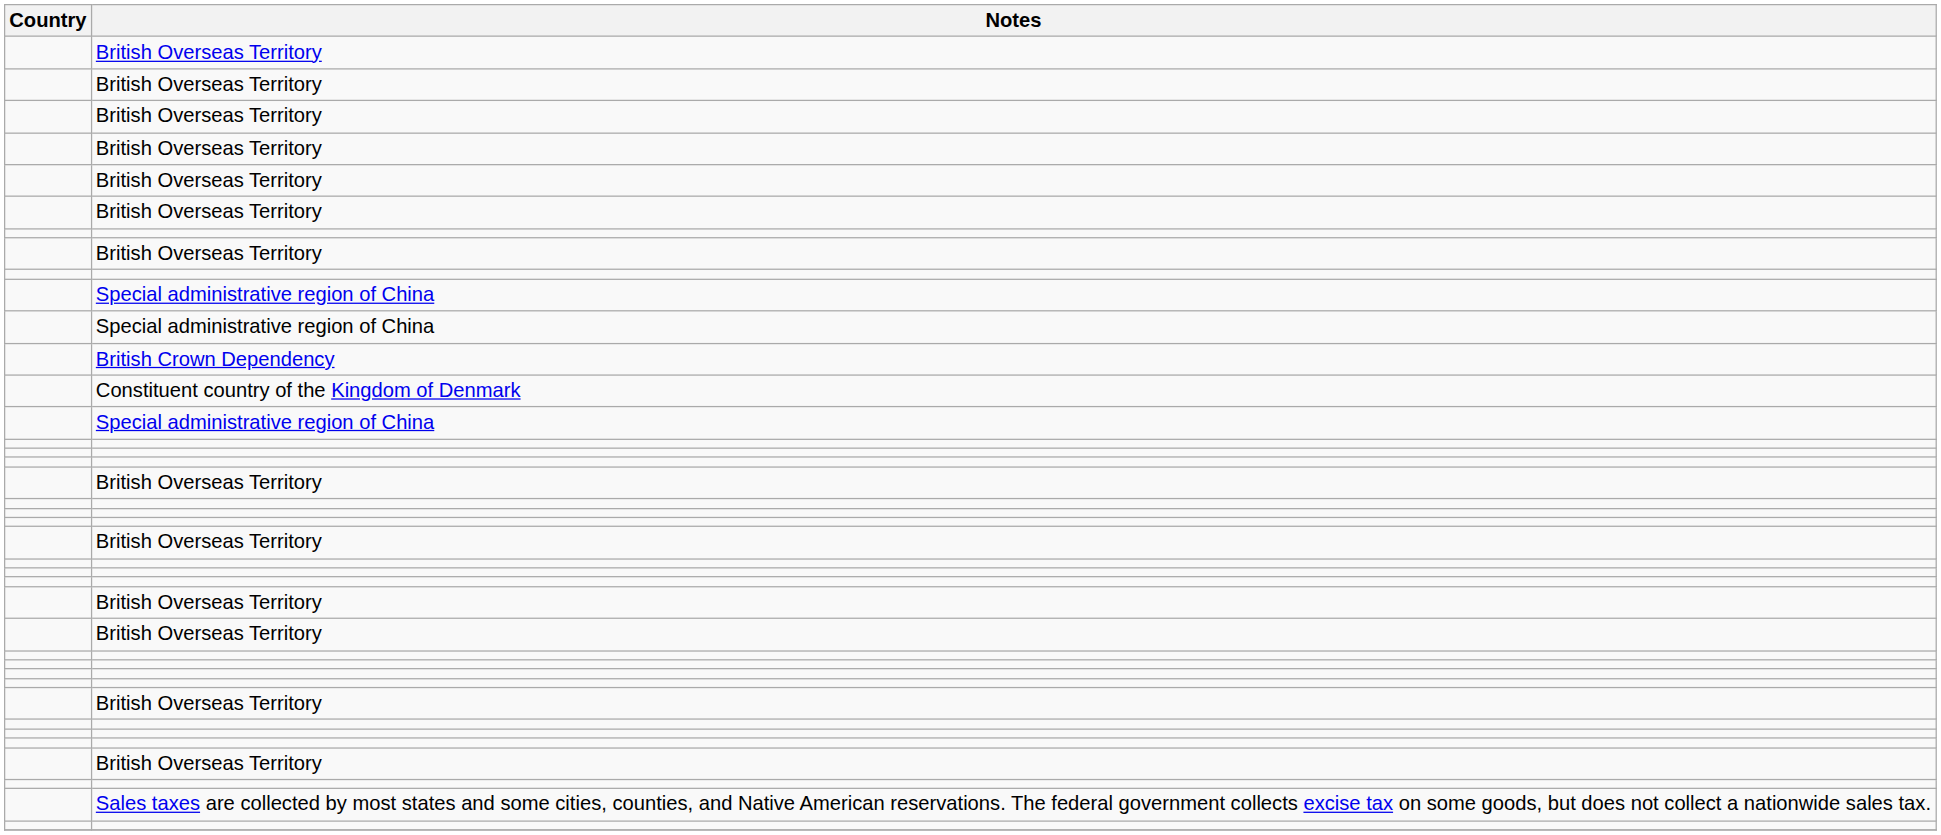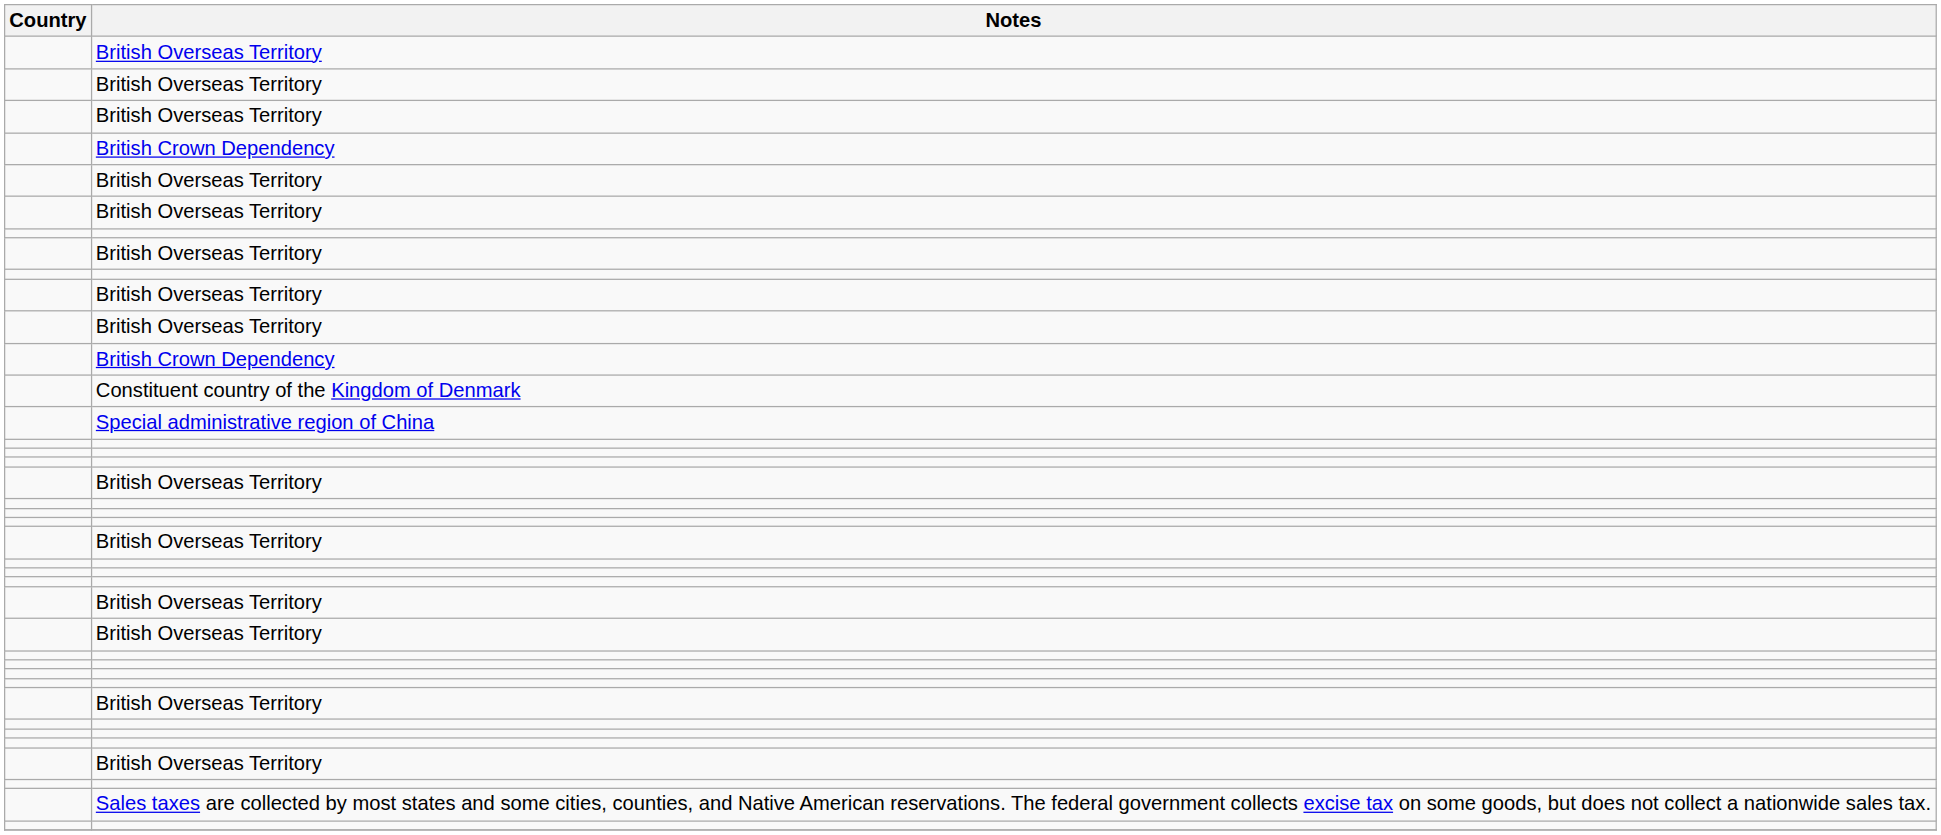(209, 148) British Overseas Territory -> (215, 148) British Crown Dependency
(265, 294) Special administrative region of China -> (209, 294) British Overseas Territory
(265, 326) Special administrative region of China -> (209, 326) British Overseas Territory
